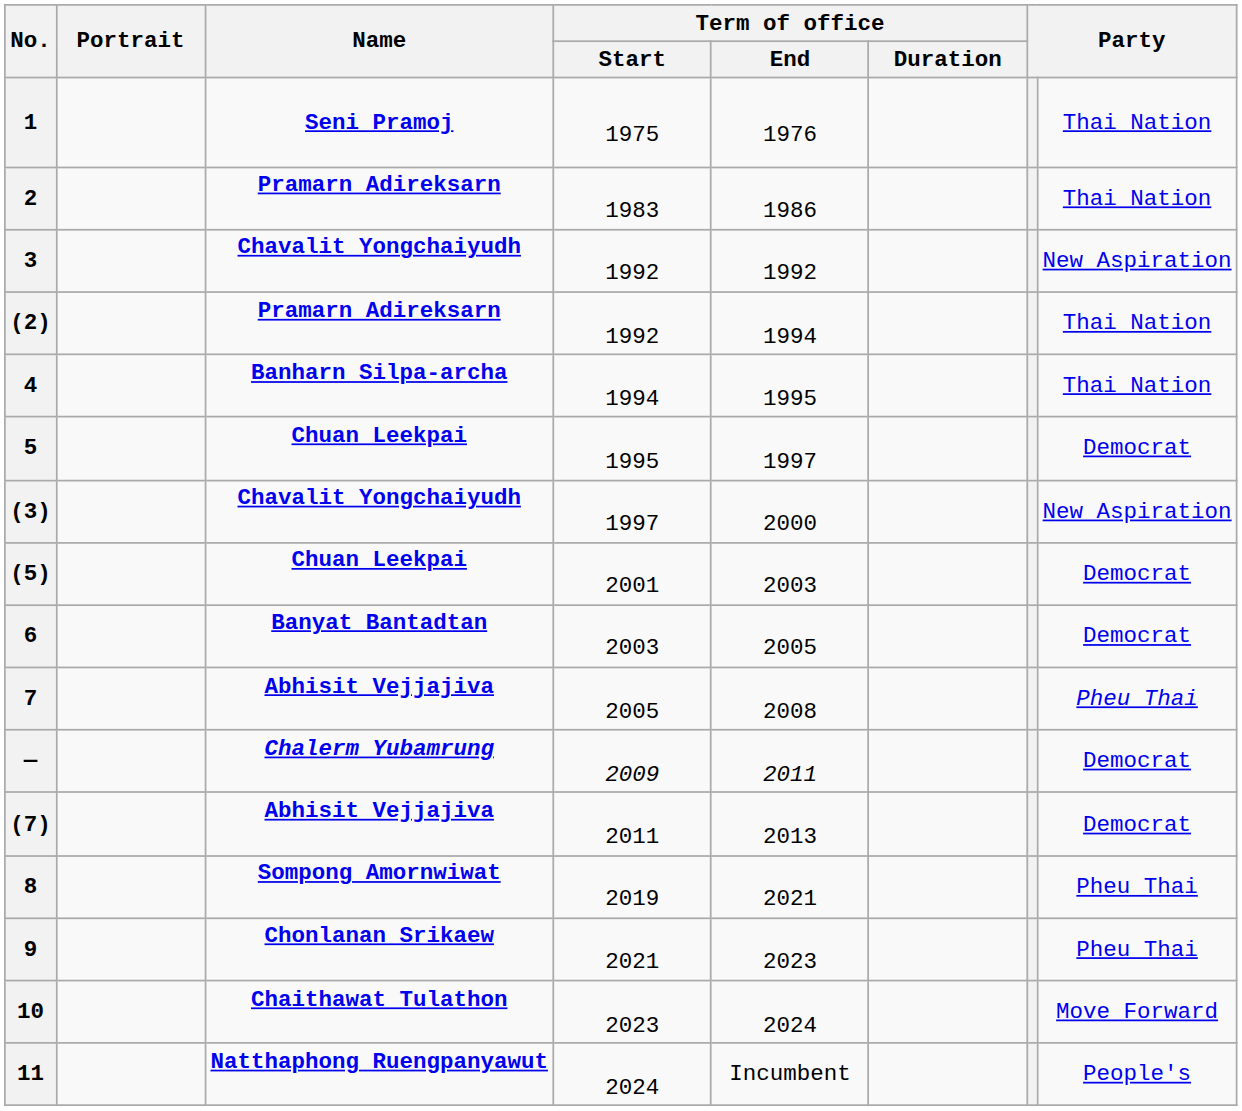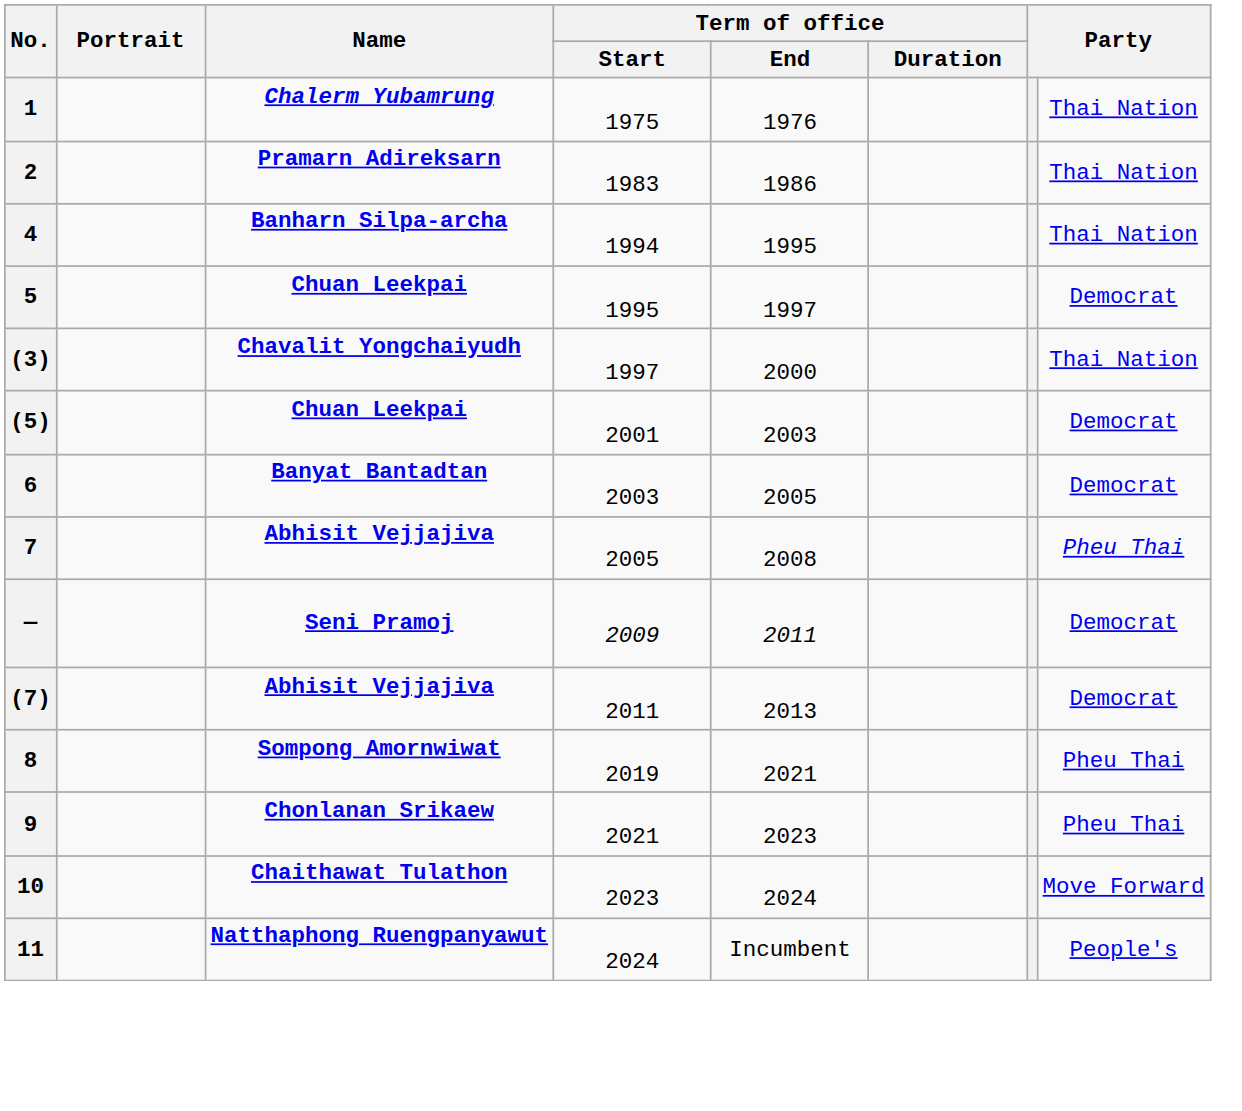(379, 122) Seni Pramoj -> (379, 97) Chalerm Yubamrung
- row: (30, 261)
- row: (30, 323)
(1137, 511) New Aspiration -> (1124, 360) Thai Nation
(379, 748) Chalerm Yubamrung -> (379, 623) Seni Pramoj
